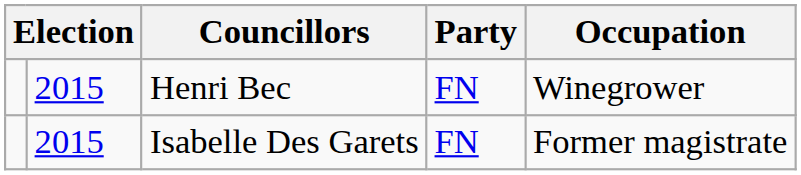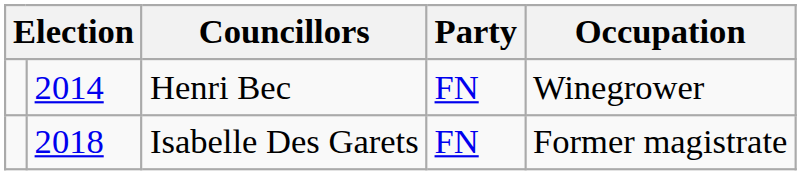(69, 86) 2015 -> (69, 86) 2014
(69, 141) 2015 -> (69, 141) 2018
